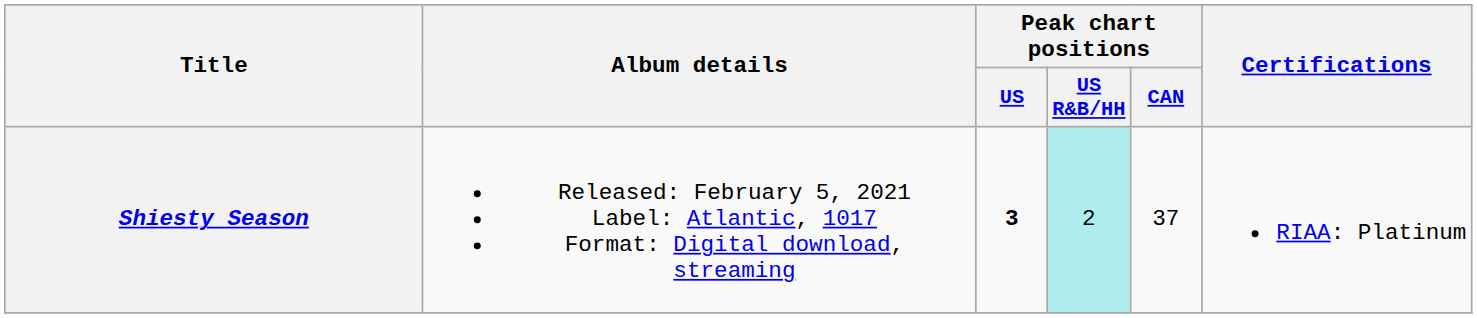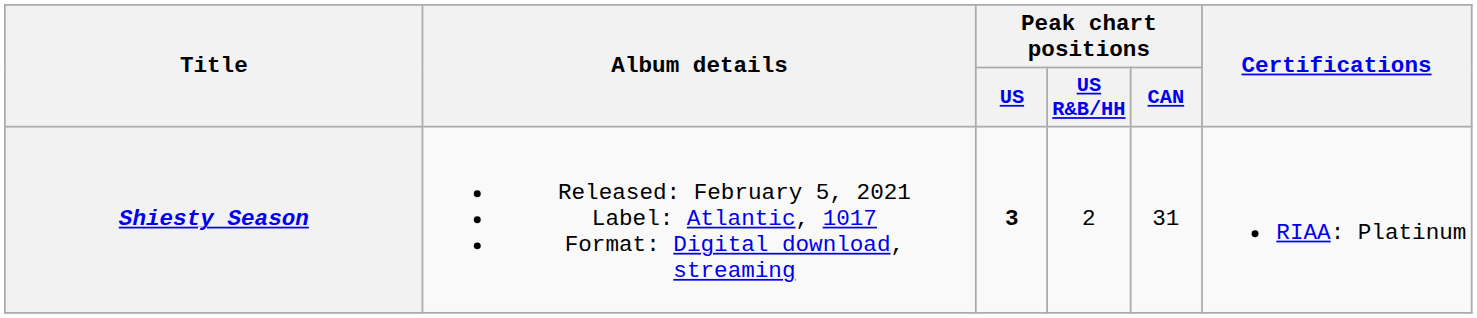(1089, 220) paleturquoise background -> (1089, 220) no background
(1166, 220) 37 -> (1166, 220) 31
